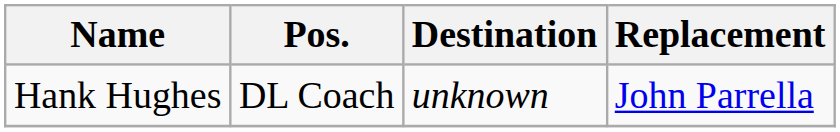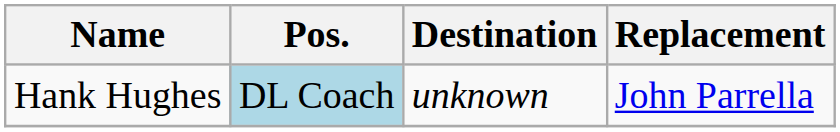(317, 94) no background -> (317, 94) lightblue background
